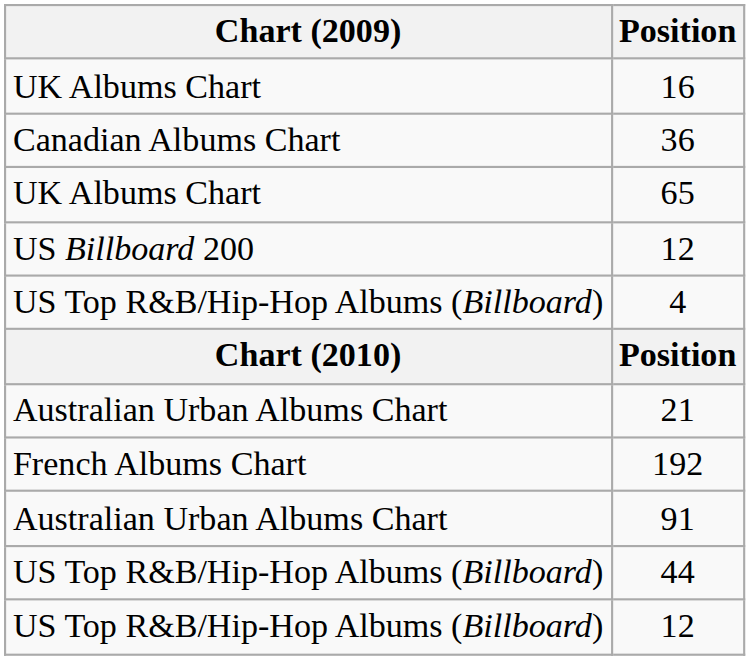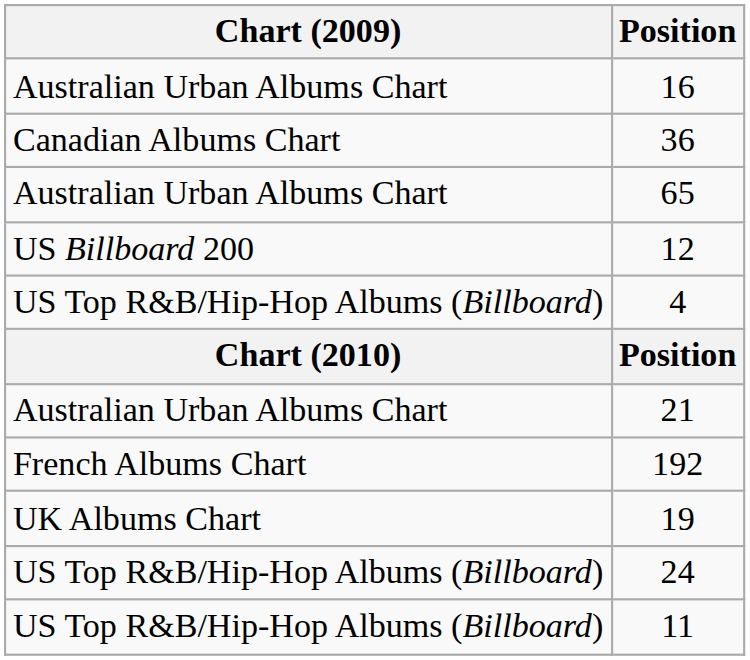(137, 85) UK Albums Chart -> (230, 85) Australian Urban Albums Chart
(137, 193) UK Albums Chart -> (230, 193) Australian Urban Albums Chart
(230, 517) Australian Urban Albums Chart -> (137, 517) UK Albums Chart
(678, 517) 91 -> (678, 517) 19
(678, 572) 44 -> (678, 572) 24
(678, 626) 12 -> (678, 626) 11
